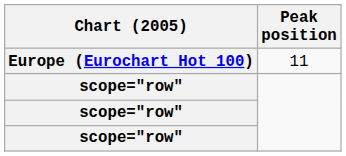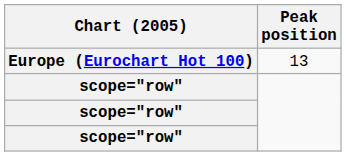(299, 61) 11 -> (299, 61) 13
